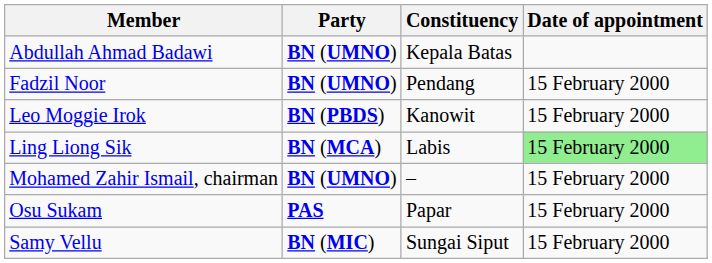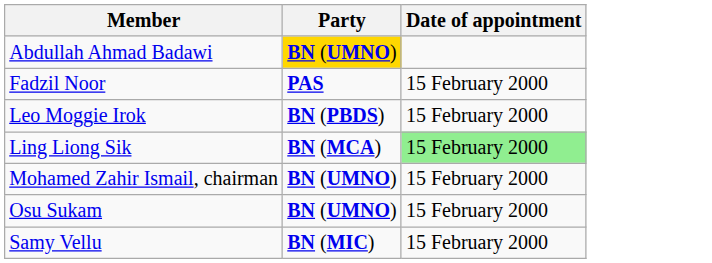- column: (462, 20)
(342, 52) no background -> (342, 52) gold background
(342, 83) BN (UMNO) -> (305, 83) PAS
(305, 210) PAS -> (342, 210) BN (UMNO)
